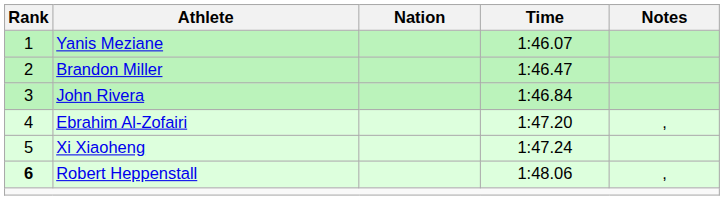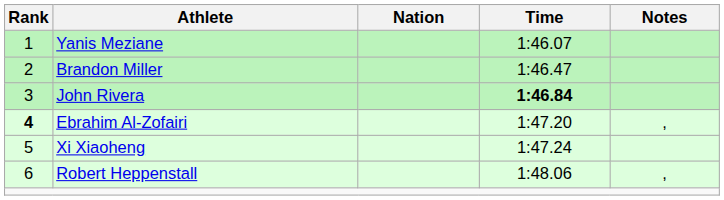(545, 95) normal -> (544, 95) bold
(28, 122) normal -> (28, 122) bold
(28, 174) bold -> (28, 174) normal
